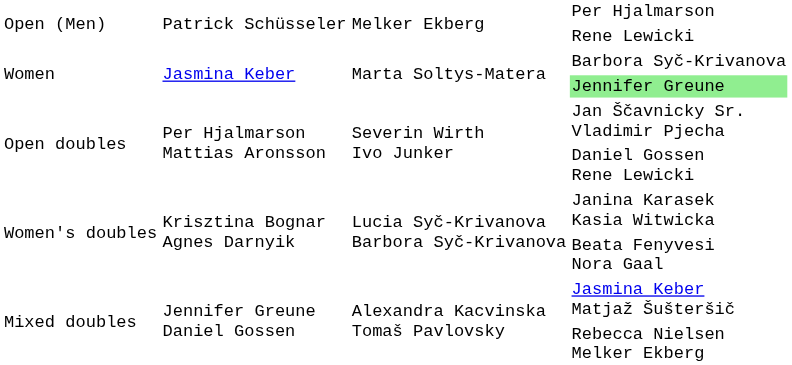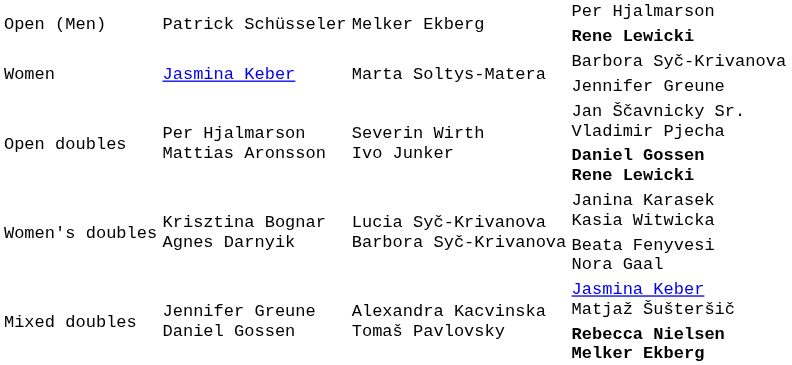(633, 37) normal -> (633, 37) bold
(648, 86) lightgreen background -> (648, 86) no background
(638, 166) normal -> (638, 166) bold
(648, 344) normal -> (648, 344) bold
